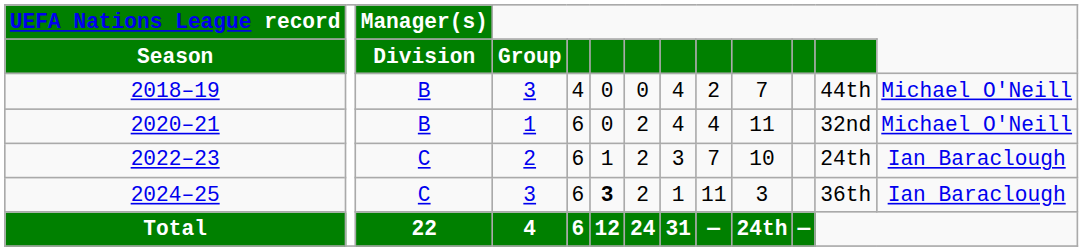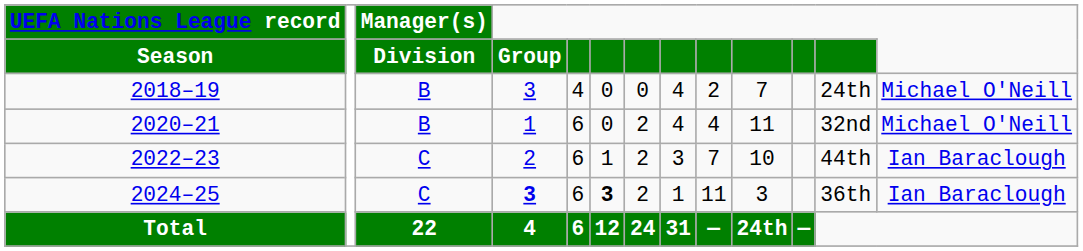(846, 91) 44th -> (846, 91) 24th
(846, 160) 24th -> (846, 160) 44th
(530, 195) normal -> (530, 195) bold
